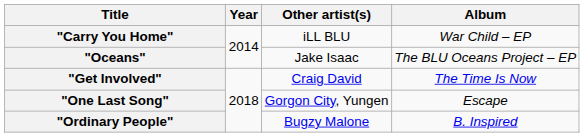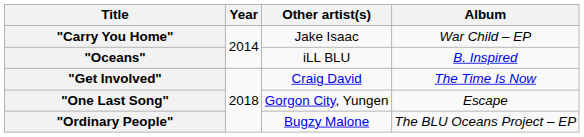(327, 36) iLL BLU -> (327, 36) Jake Isaac
(327, 57) Jake Isaac -> (327, 57) iLL BLU
(485, 57) The BLU Oceans Project – EP -> (485, 57) B. Inspired
(485, 121) B. Inspired -> (485, 121) The BLU Oceans Project – EP
